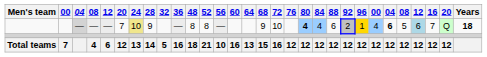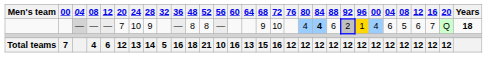(136, 26) khaki background -> (136, 26) no background
(305, 26) bold -> (305, 26) normal
(319, 26) normal -> (319, 26) bold
(390, 26) bold -> (390, 26) normal
(418, 26) lightblue background -> (418, 26) no background
